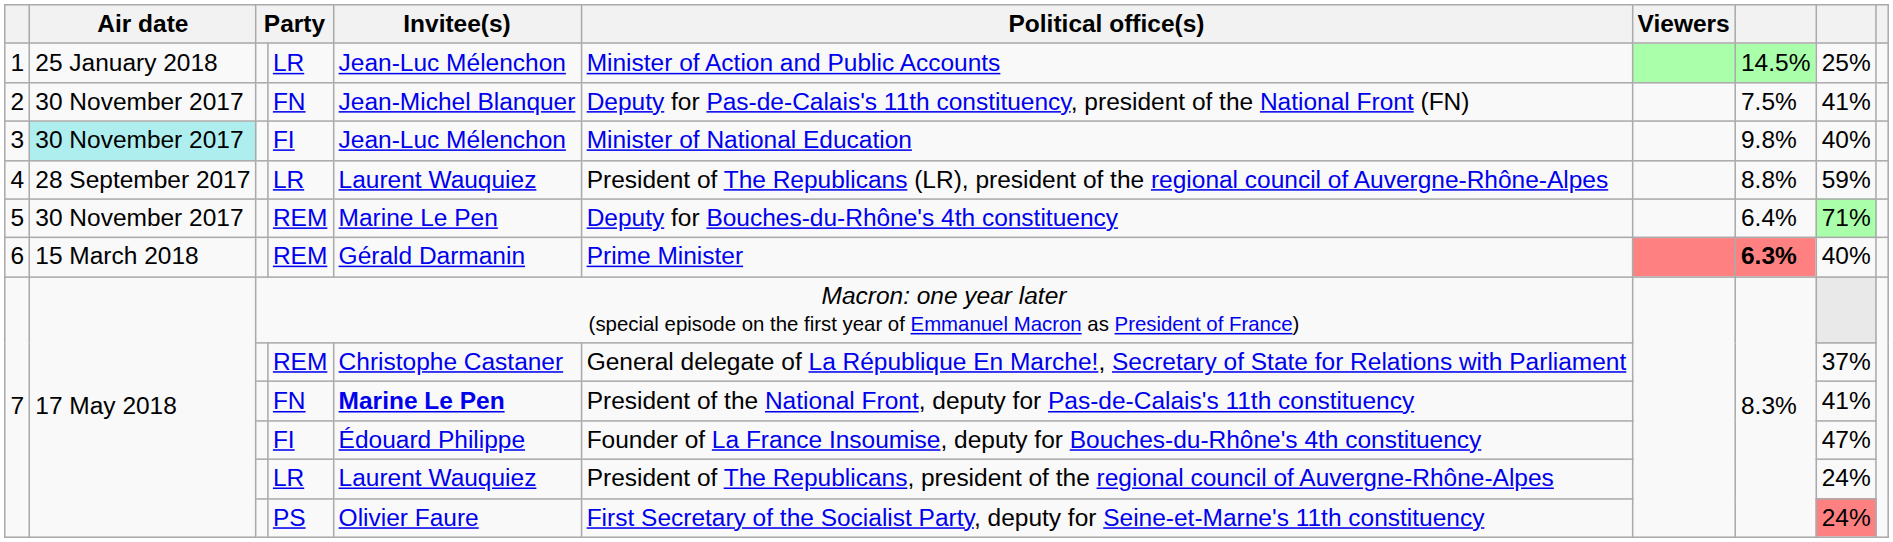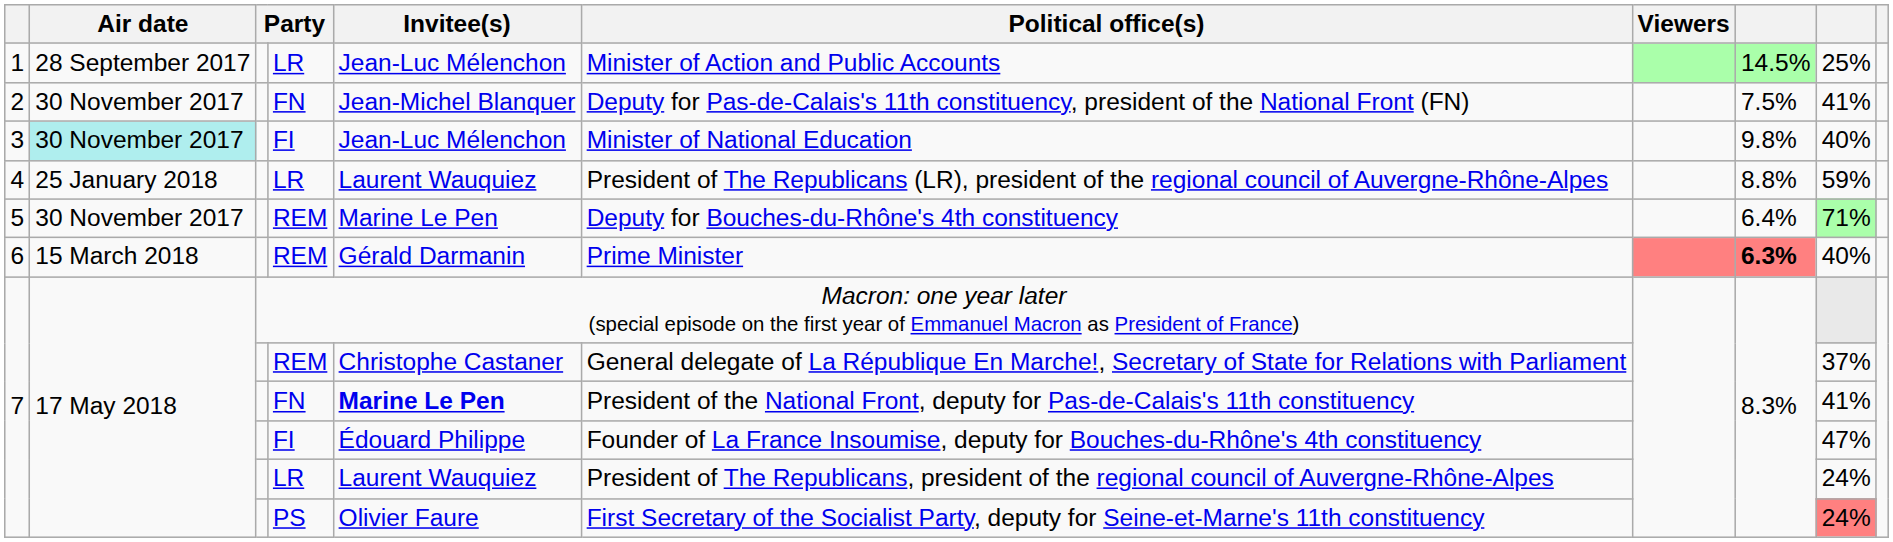(127, 62) 25 January 2018 -> (143, 62) 28 September 2017
(143, 179) 28 September 2017 -> (127, 179) 25 January 2018
